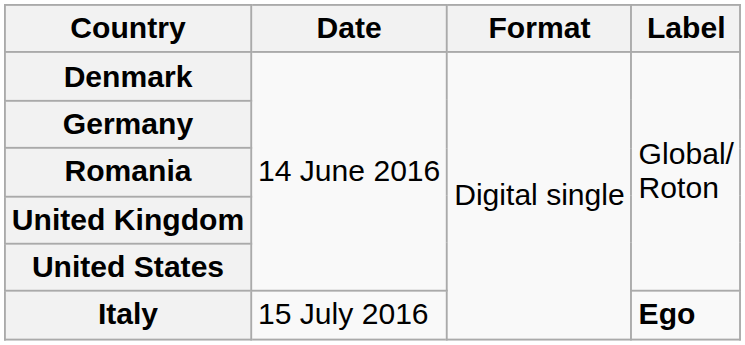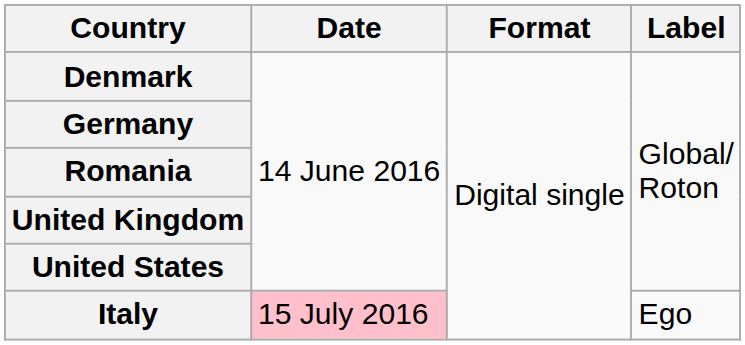(343, 314) no background -> (343, 314) pink background
(667, 314) bold -> (665, 314) normal
